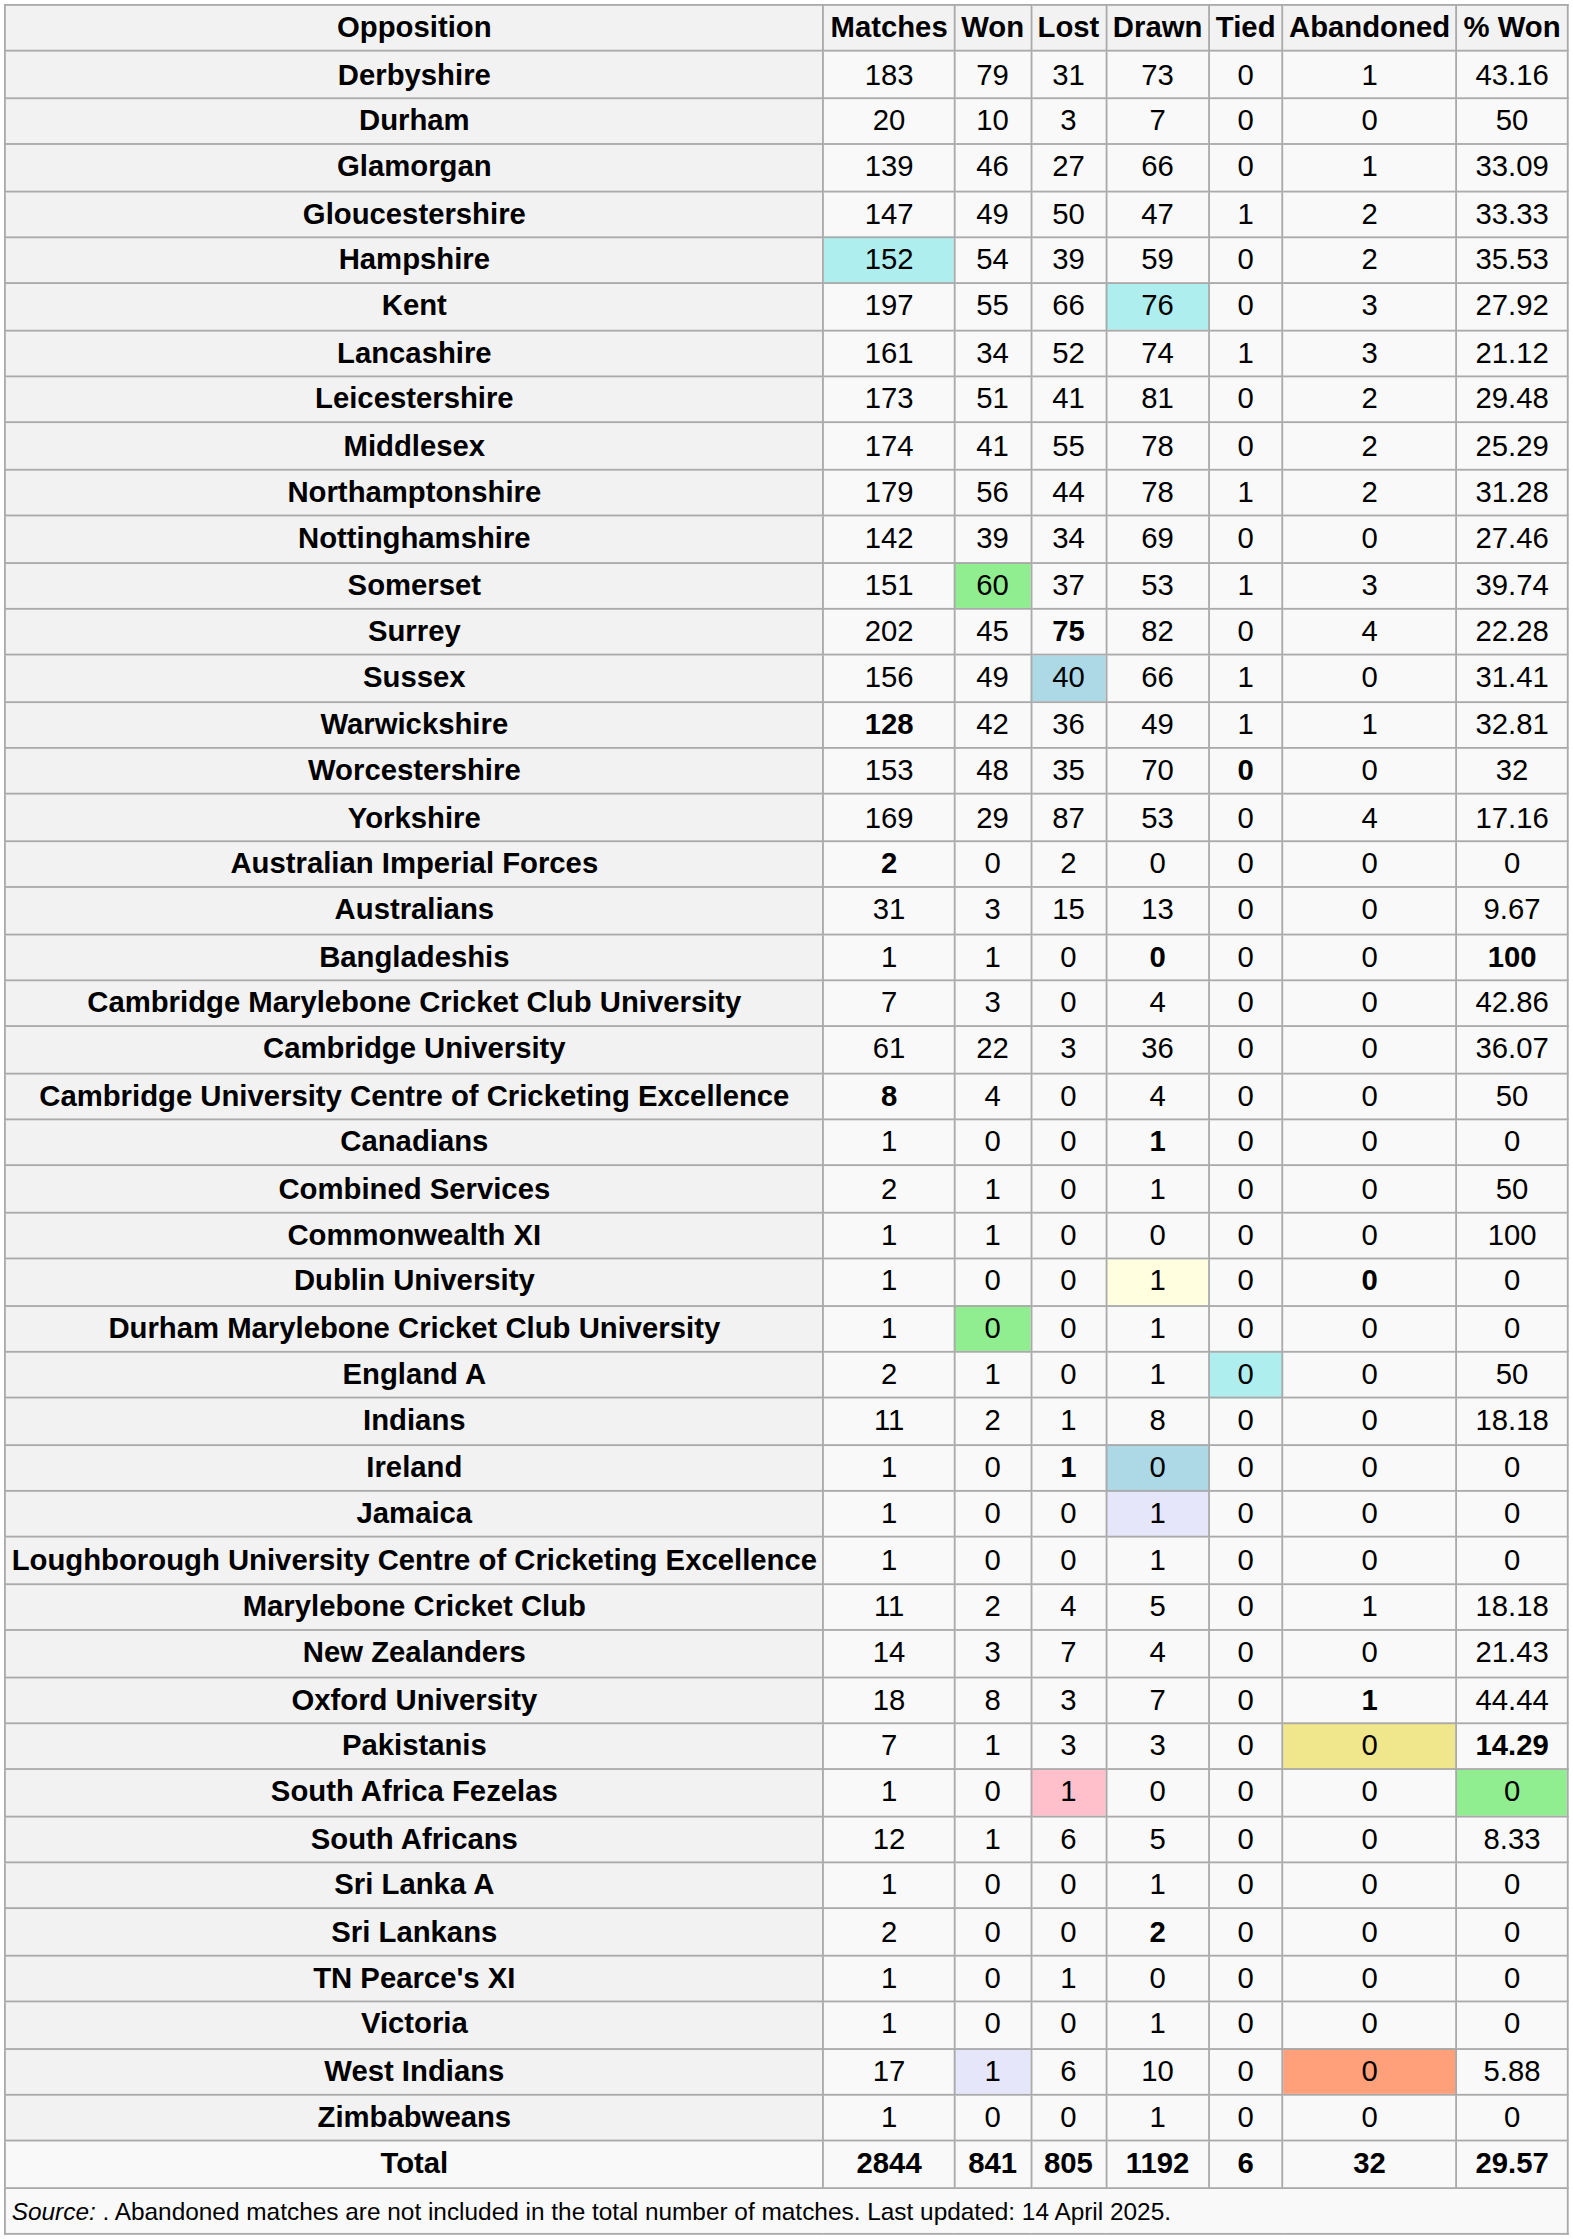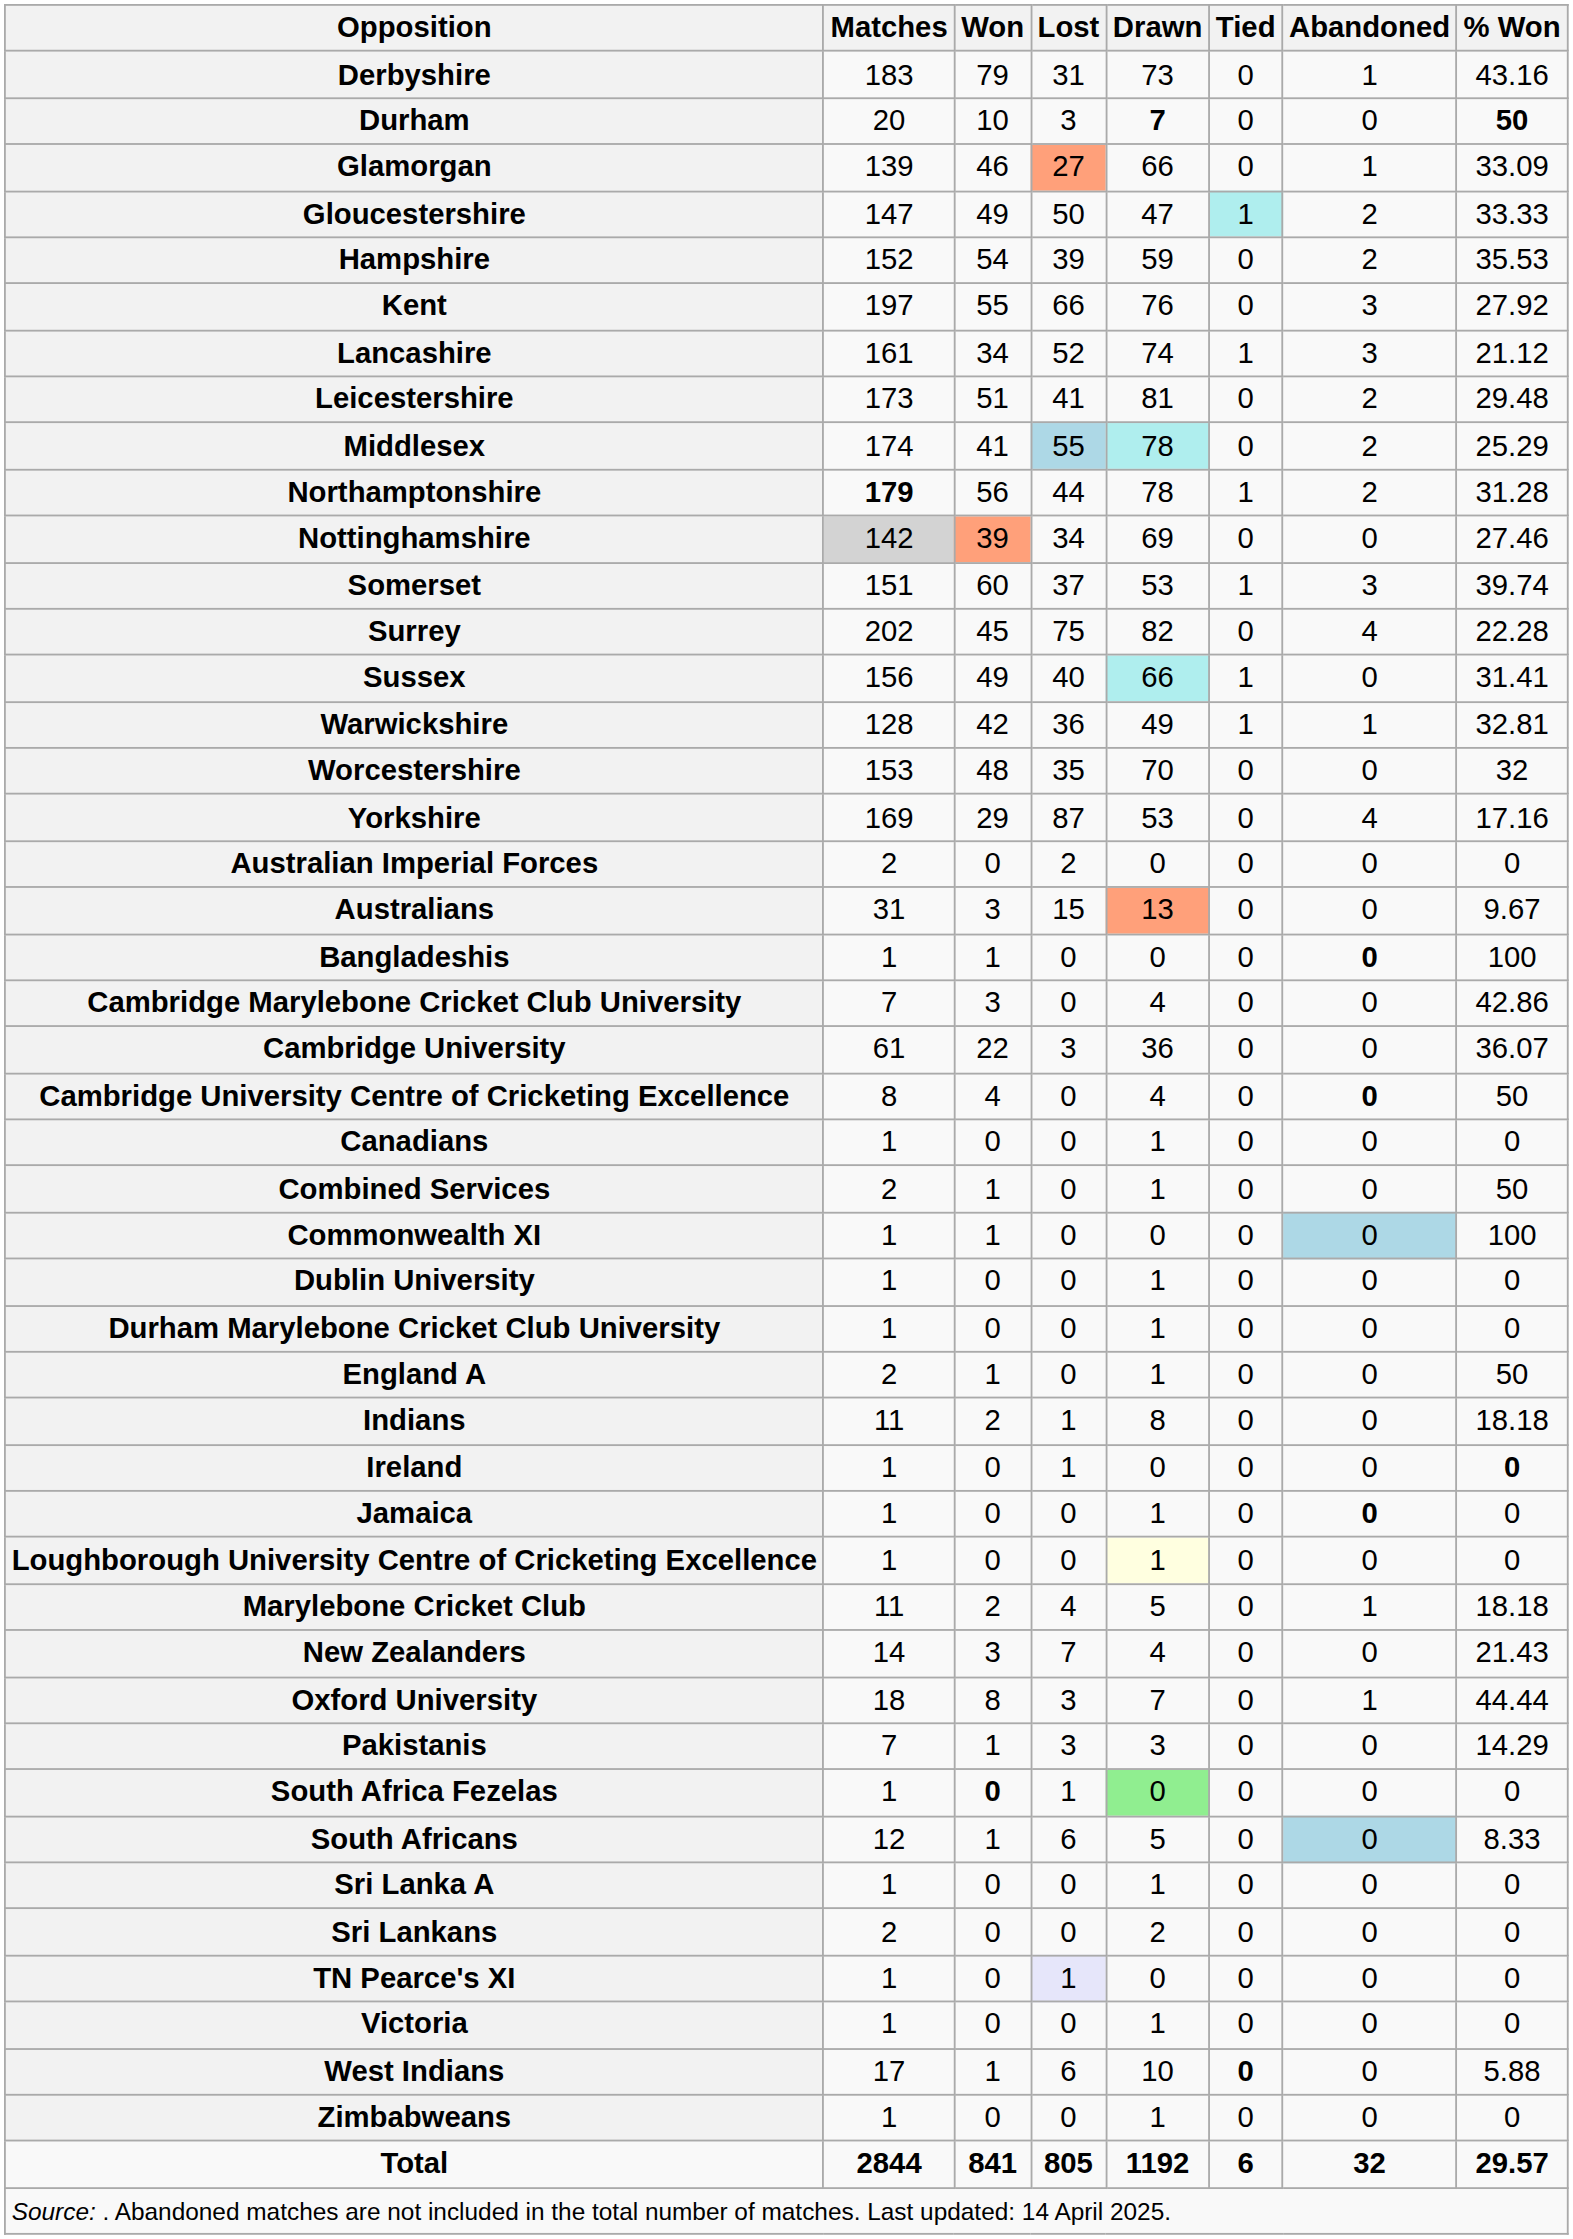(1158, 120) normal -> (1158, 120) bold
(1512, 120) normal -> (1512, 120) bold
(1068, 167) no background -> (1068, 167) lightsalmon background
(1246, 213) no background -> (1246, 213) paleturquoise background
(889, 259) paleturquoise background -> (889, 259) no background
(1158, 306) paleturquoise background -> (1158, 306) no background
(1068, 445) no background -> (1068, 445) lightblue background
(1158, 445) no background -> (1158, 445) paleturquoise background
(889, 492) normal -> (889, 492) bold
(889, 538) no background -> (889, 538) lightgrey background
(993, 538) no background -> (993, 538) lightsalmon background
(993, 584) lightgreen background -> (993, 584) no background
(1068, 631) bold -> (1068, 631) normal
(1068, 677) lightblue background -> (1068, 677) no background
(1158, 677) no background -> (1158, 677) paleturquoise background
(889, 724) bold -> (889, 724) normal
(1246, 770) bold -> (1246, 770) normal
(889, 863) bold -> (889, 863) normal
(1158, 910) no background -> (1158, 910) lightsalmon background
(1158, 956) bold -> (1158, 956) normal
(1370, 956) normal -> (1370, 956) bold
(1512, 956) bold -> (1512, 956) normal
(889, 1095) bold -> (889, 1095) normal
(1370, 1095) normal -> (1370, 1095) bold
(1158, 1142) bold -> (1158, 1142) normal
(1370, 1235) no background -> (1370, 1235) lightblue background
(1158, 1281) lightyellow background -> (1158, 1281) no background
(1370, 1281) bold -> (1370, 1281) normal
(993, 1327) lightgreen background -> (993, 1327) no background
(1246, 1374) paleturquoise background -> (1246, 1374) no background
(1068, 1467) bold -> (1068, 1467) normal
(1158, 1467) lightblue background -> (1158, 1467) no background
(1512, 1467) normal -> (1512, 1467) bold
(1158, 1513) lavender background -> (1158, 1513) no background
(1370, 1513) normal -> (1370, 1513) bold
(1158, 1560) no background -> (1158, 1560) lightyellow background
(1370, 1699) bold -> (1370, 1699) normal
(1370, 1745) khaki background -> (1370, 1745) no background
(1512, 1745) bold -> (1512, 1745) normal
(993, 1792) normal -> (993, 1792) bold
(1068, 1792) pink background -> (1068, 1792) no background
(1158, 1792) no background -> (1158, 1792) lightgreen background
(1512, 1792) lightgreen background -> (1512, 1792) no background
(1370, 1838) no background -> (1370, 1838) lightblue background
(1158, 1931) bold -> (1158, 1931) normal
(1068, 1978) no background -> (1068, 1978) lavender background
(993, 2070) lavender background -> (993, 2070) no background
(1246, 2070) normal -> (1246, 2070) bold
(1370, 2070) lightsalmon background -> (1370, 2070) no background
